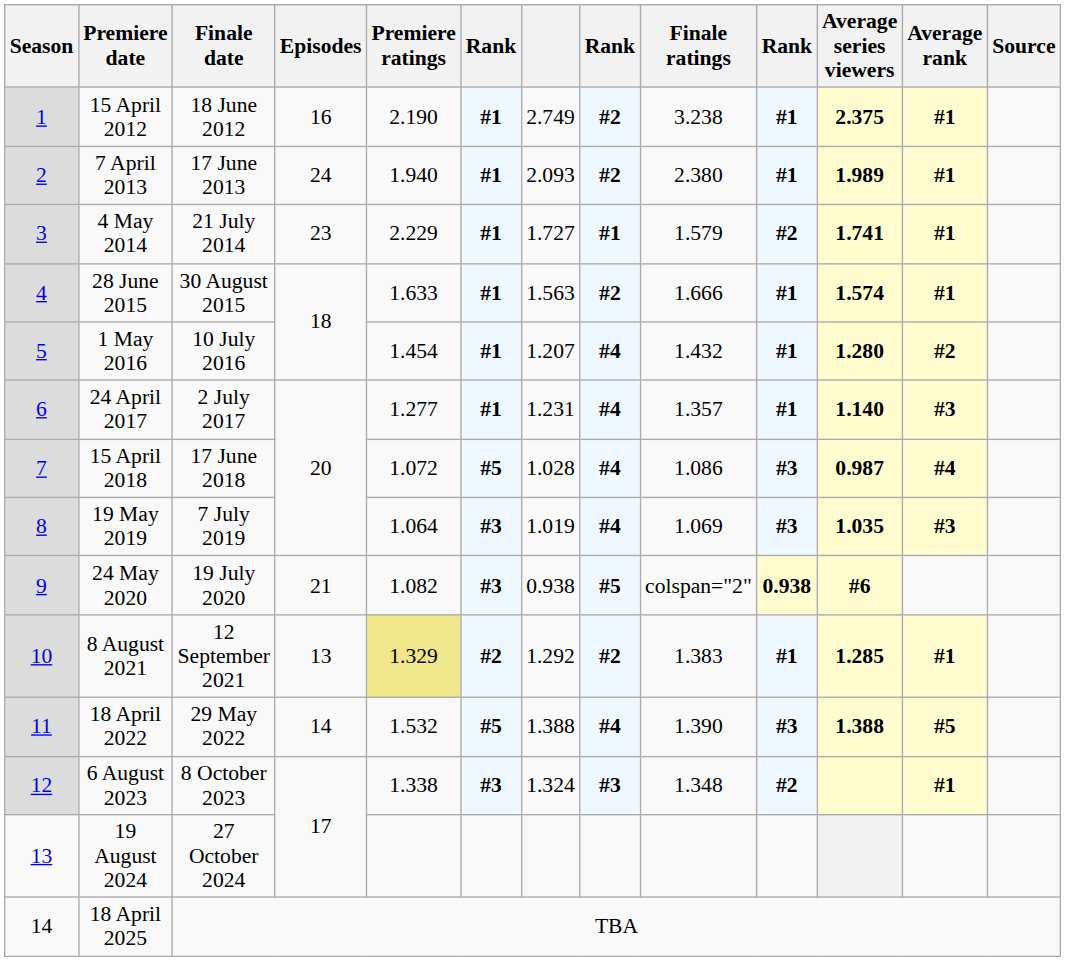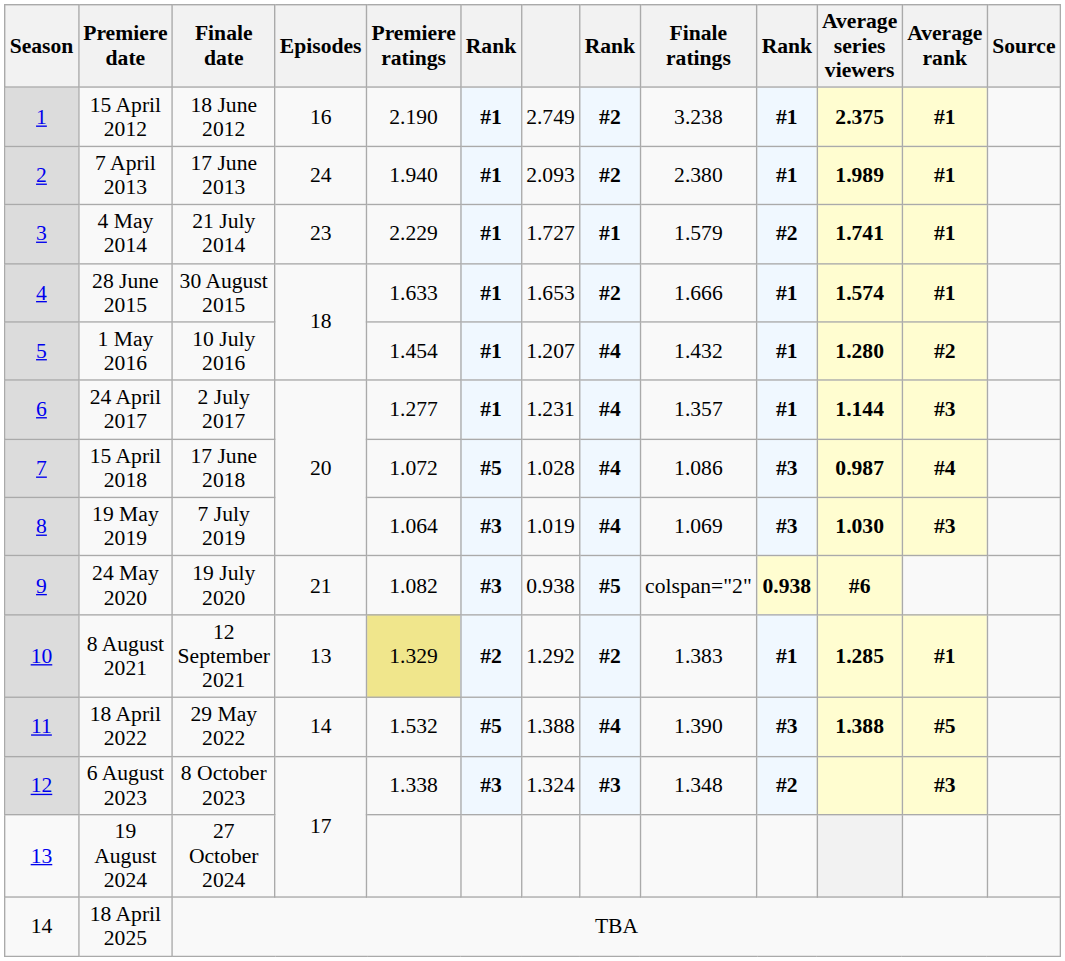(550, 292) 1.563 -> (550, 292) 1.653
(860, 409) 1.140 -> (860, 409) 1.144
(860, 526) 1.035 -> (860, 526) 1.030
(945, 785) #1 -> (945, 785) #3
